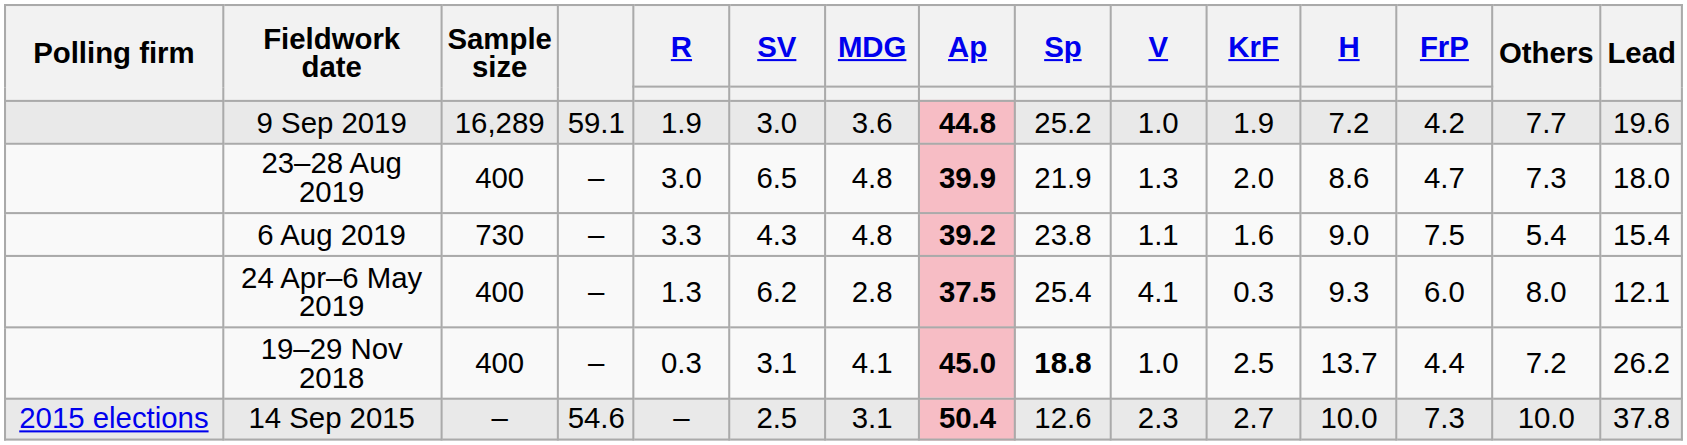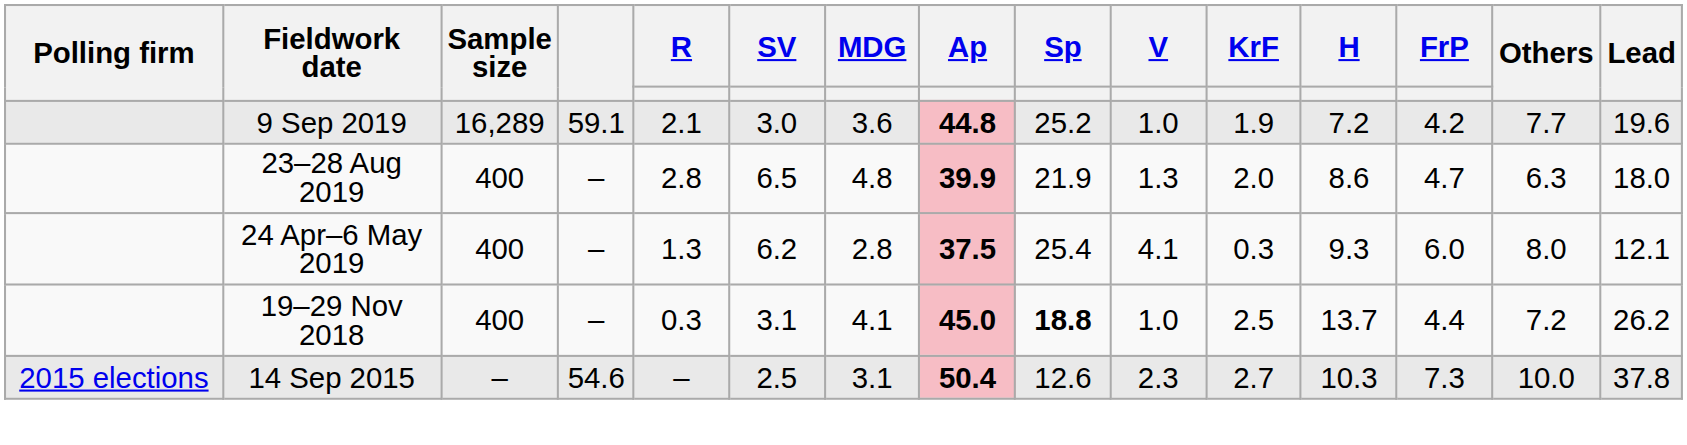(681, 122) 1.9 -> (681, 122) 2.1
(681, 179) 3.0 -> (681, 179) 2.8
(1546, 179) 7.3 -> (1546, 179) 6.3
- row: (332, 235)
(1349, 419) 10.0 -> (1349, 377) 10.3
